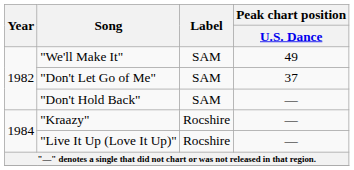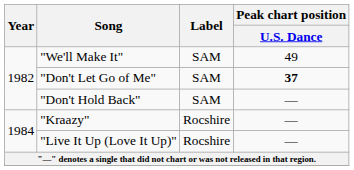(291, 78) normal -> (291, 78) bold
